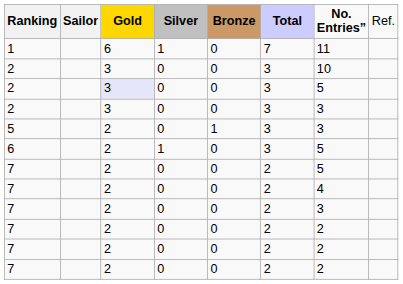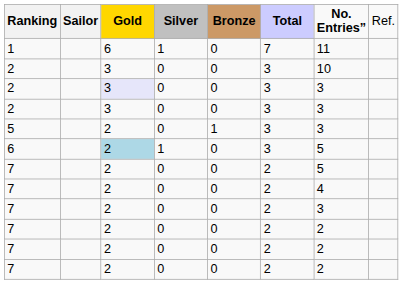(320, 88) 5 -> (320, 88) 3
(107, 149) no background -> (107, 149) lightblue background
